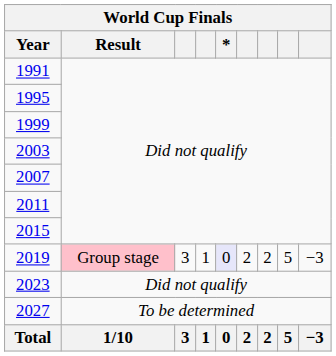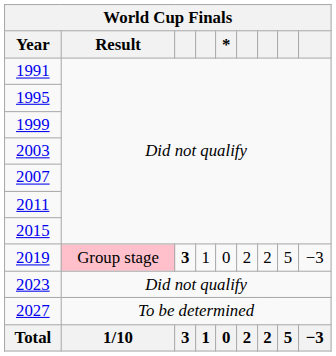(185, 257) normal -> (185, 257) bold
(226, 257) lavender background -> (226, 257) no background
